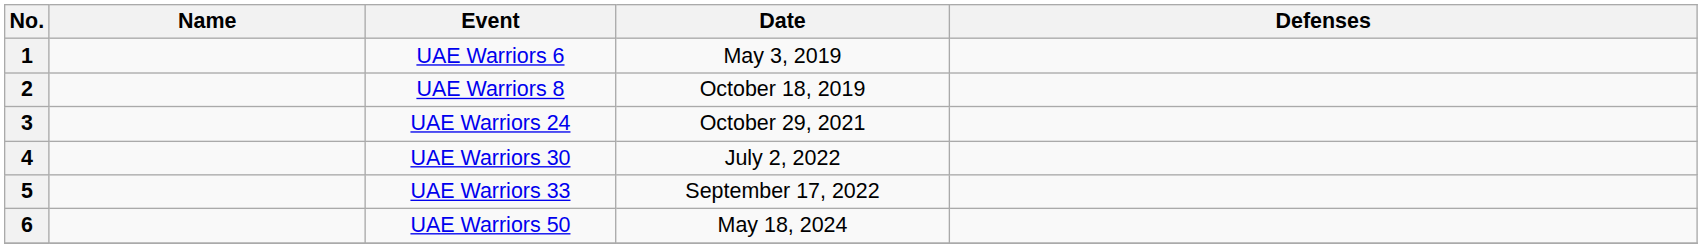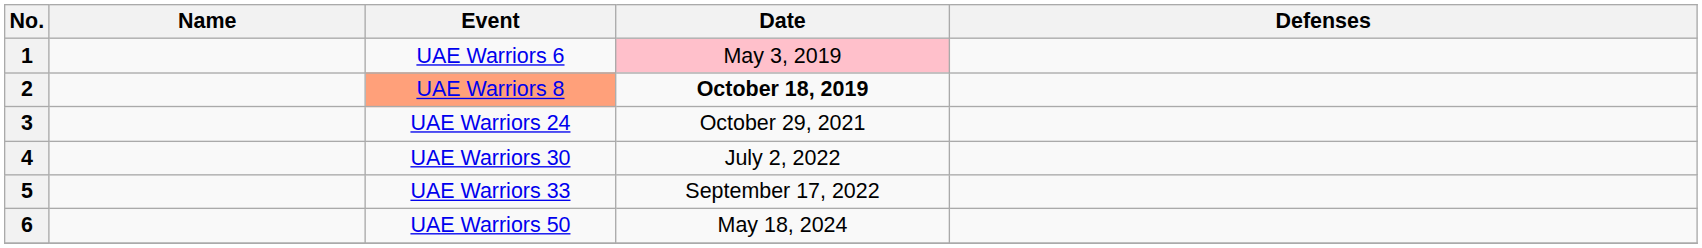(782, 55) no background -> (782, 55) pink background
(490, 89) no background -> (490, 89) lightsalmon background
(783, 89) normal -> (783, 89) bold
